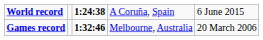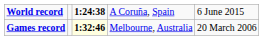(90, 27) no background -> (90, 27) lightyellow background
